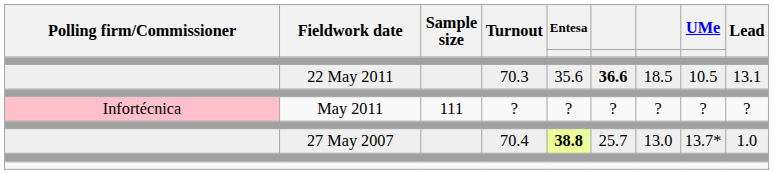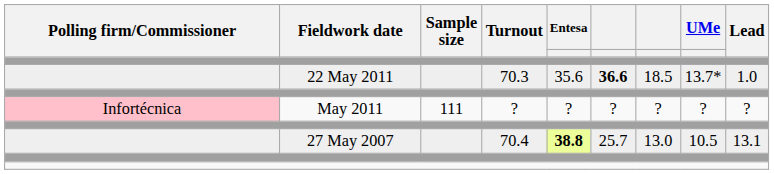(703, 77) 10.5 -> (703, 77) 13.7*
(747, 77) 13.1 -> (747, 77) 1.0
(703, 141) 13.7* -> (703, 141) 10.5
(747, 141) 1.0 -> (747, 141) 13.1
